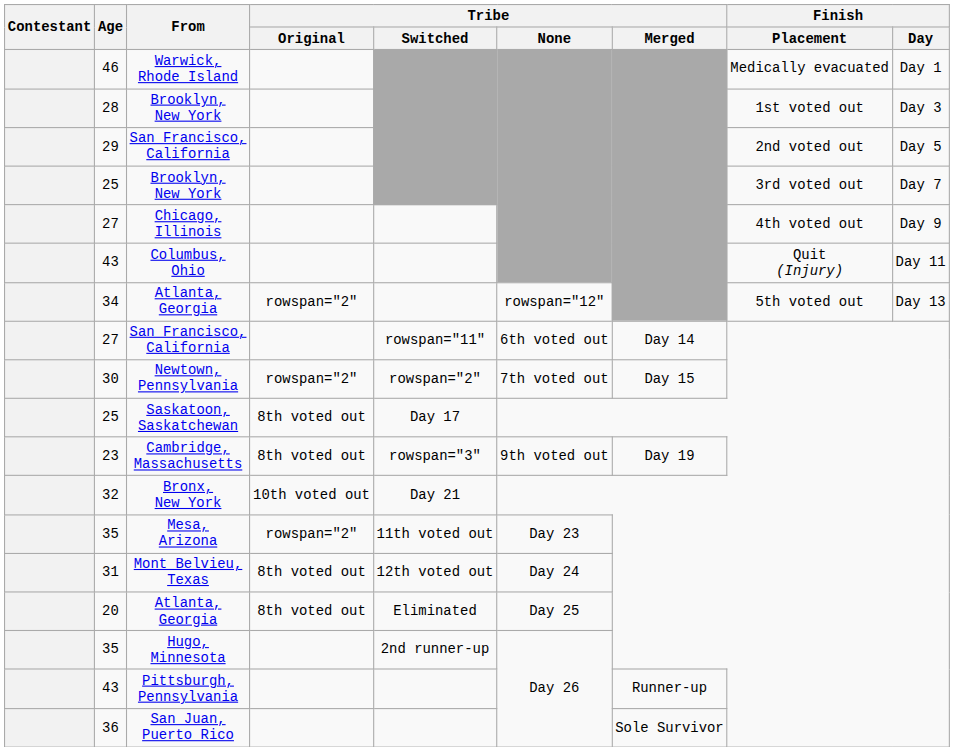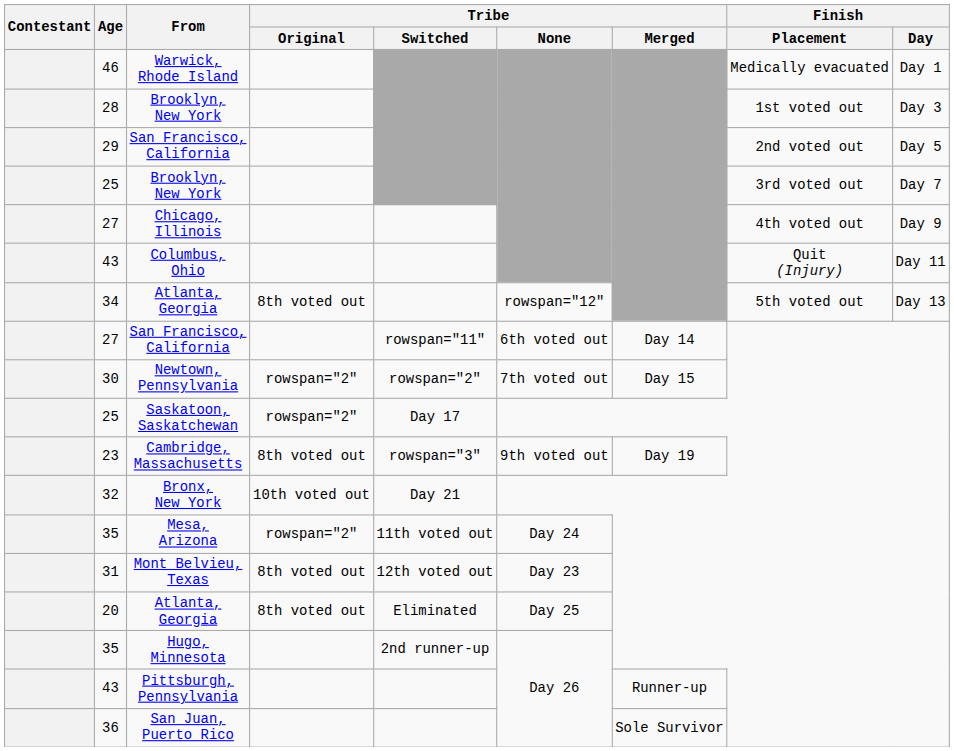(312, 302) rowspan="2" -> (312, 302) 8th voted out
(312, 418) 8th voted out -> (312, 418) rowspan="2"
(554, 534) Day 23 -> (554, 534) Day 24
(554, 573) Day 24 -> (554, 573) Day 23
